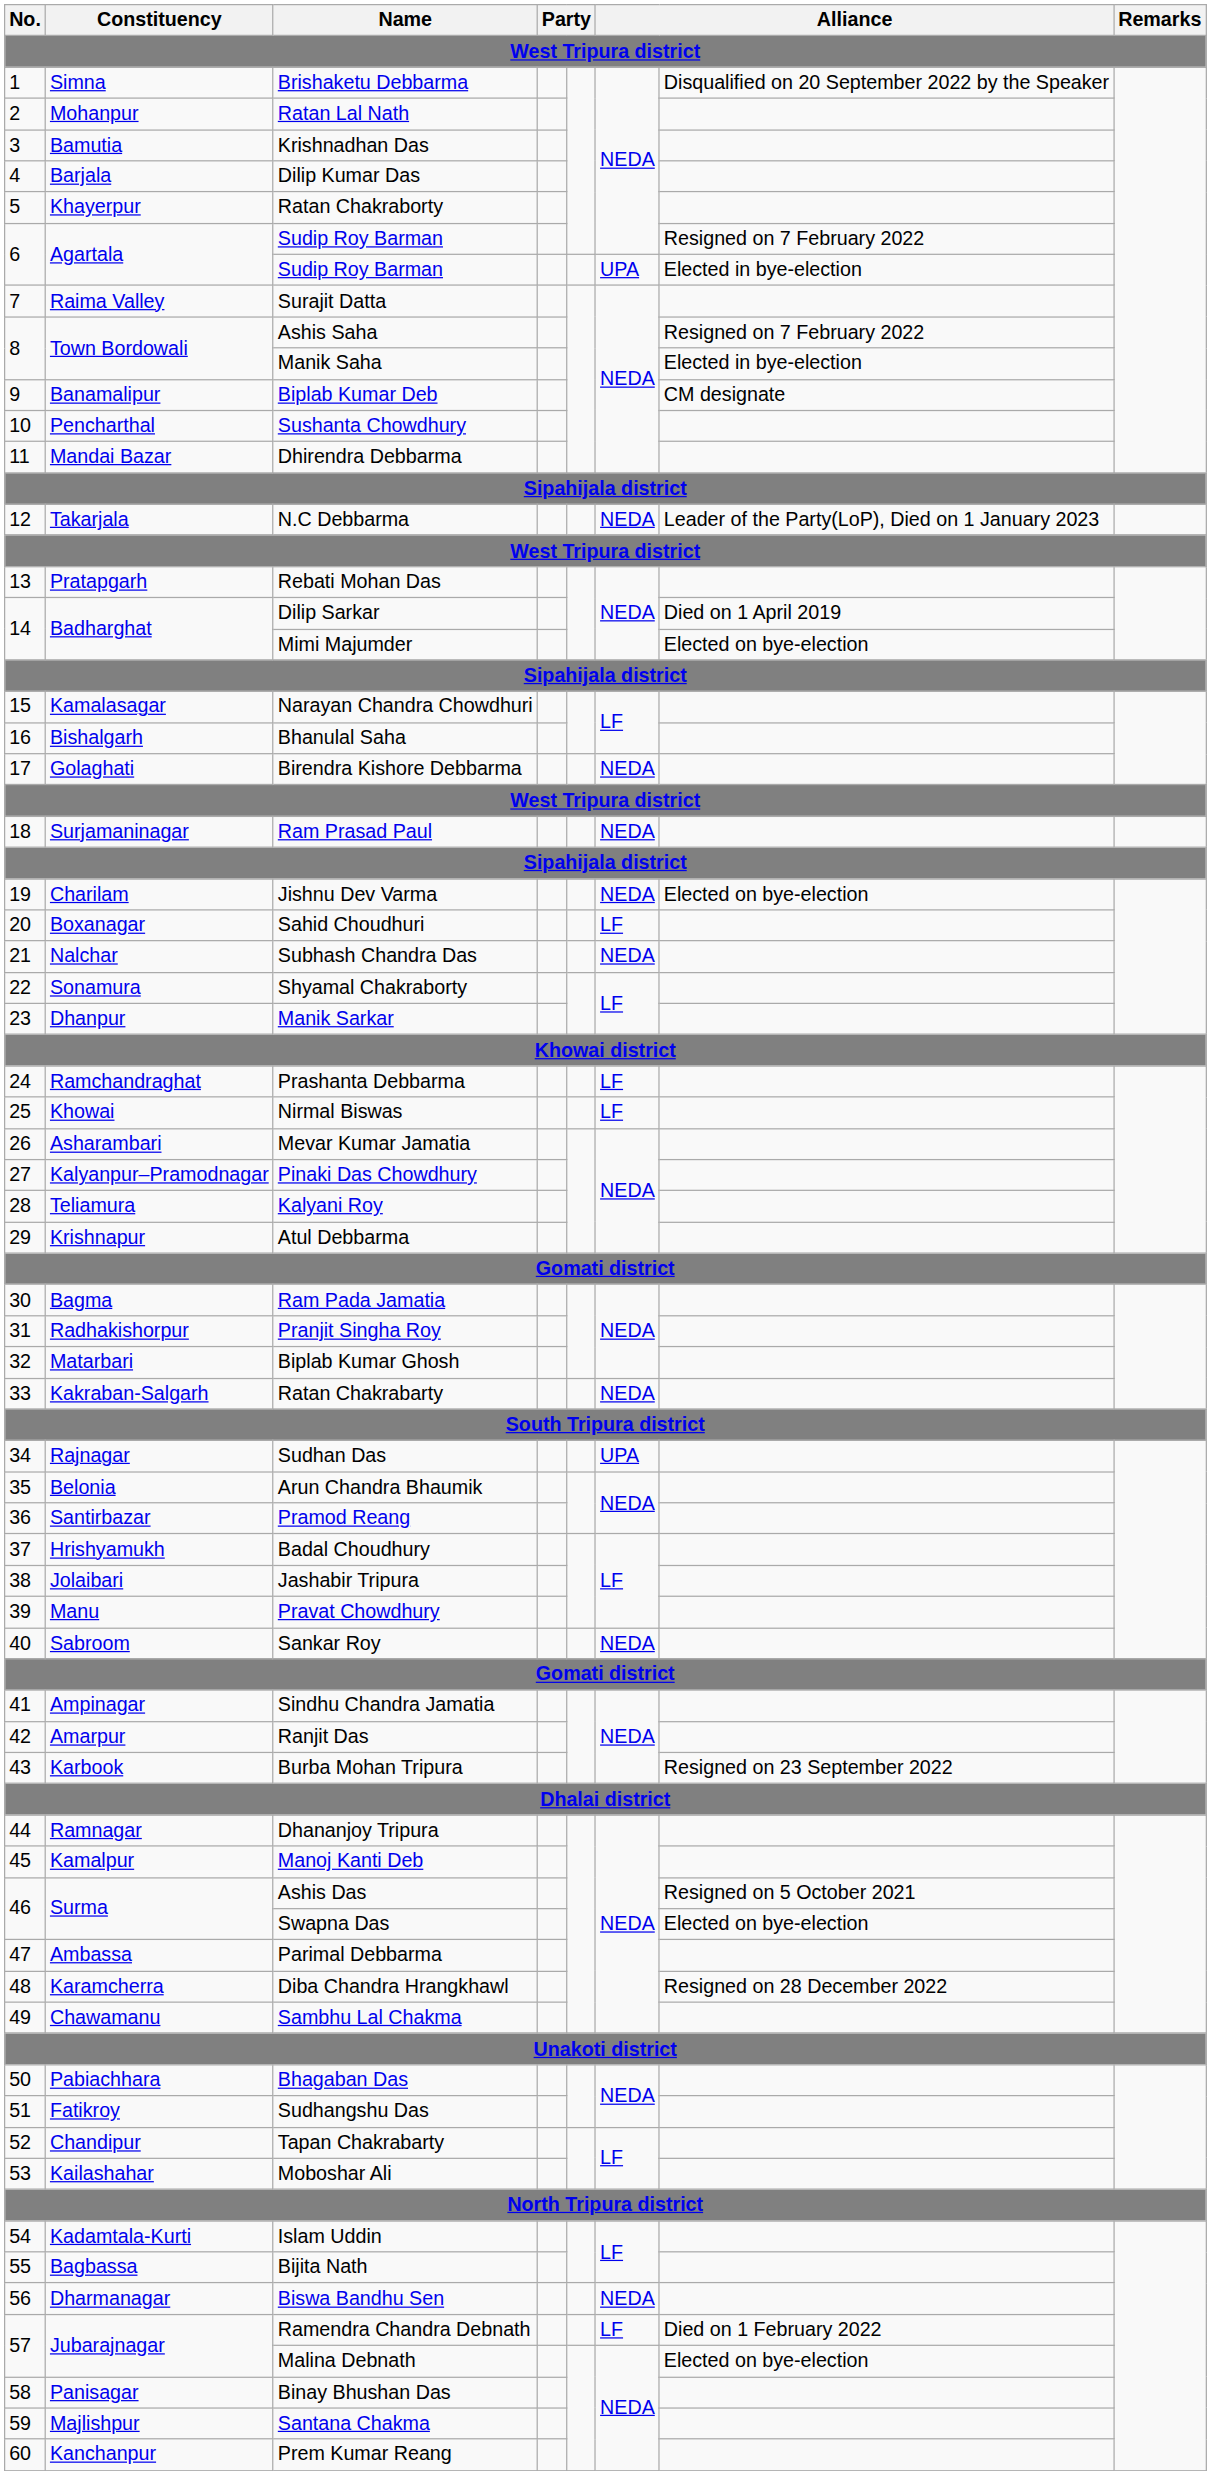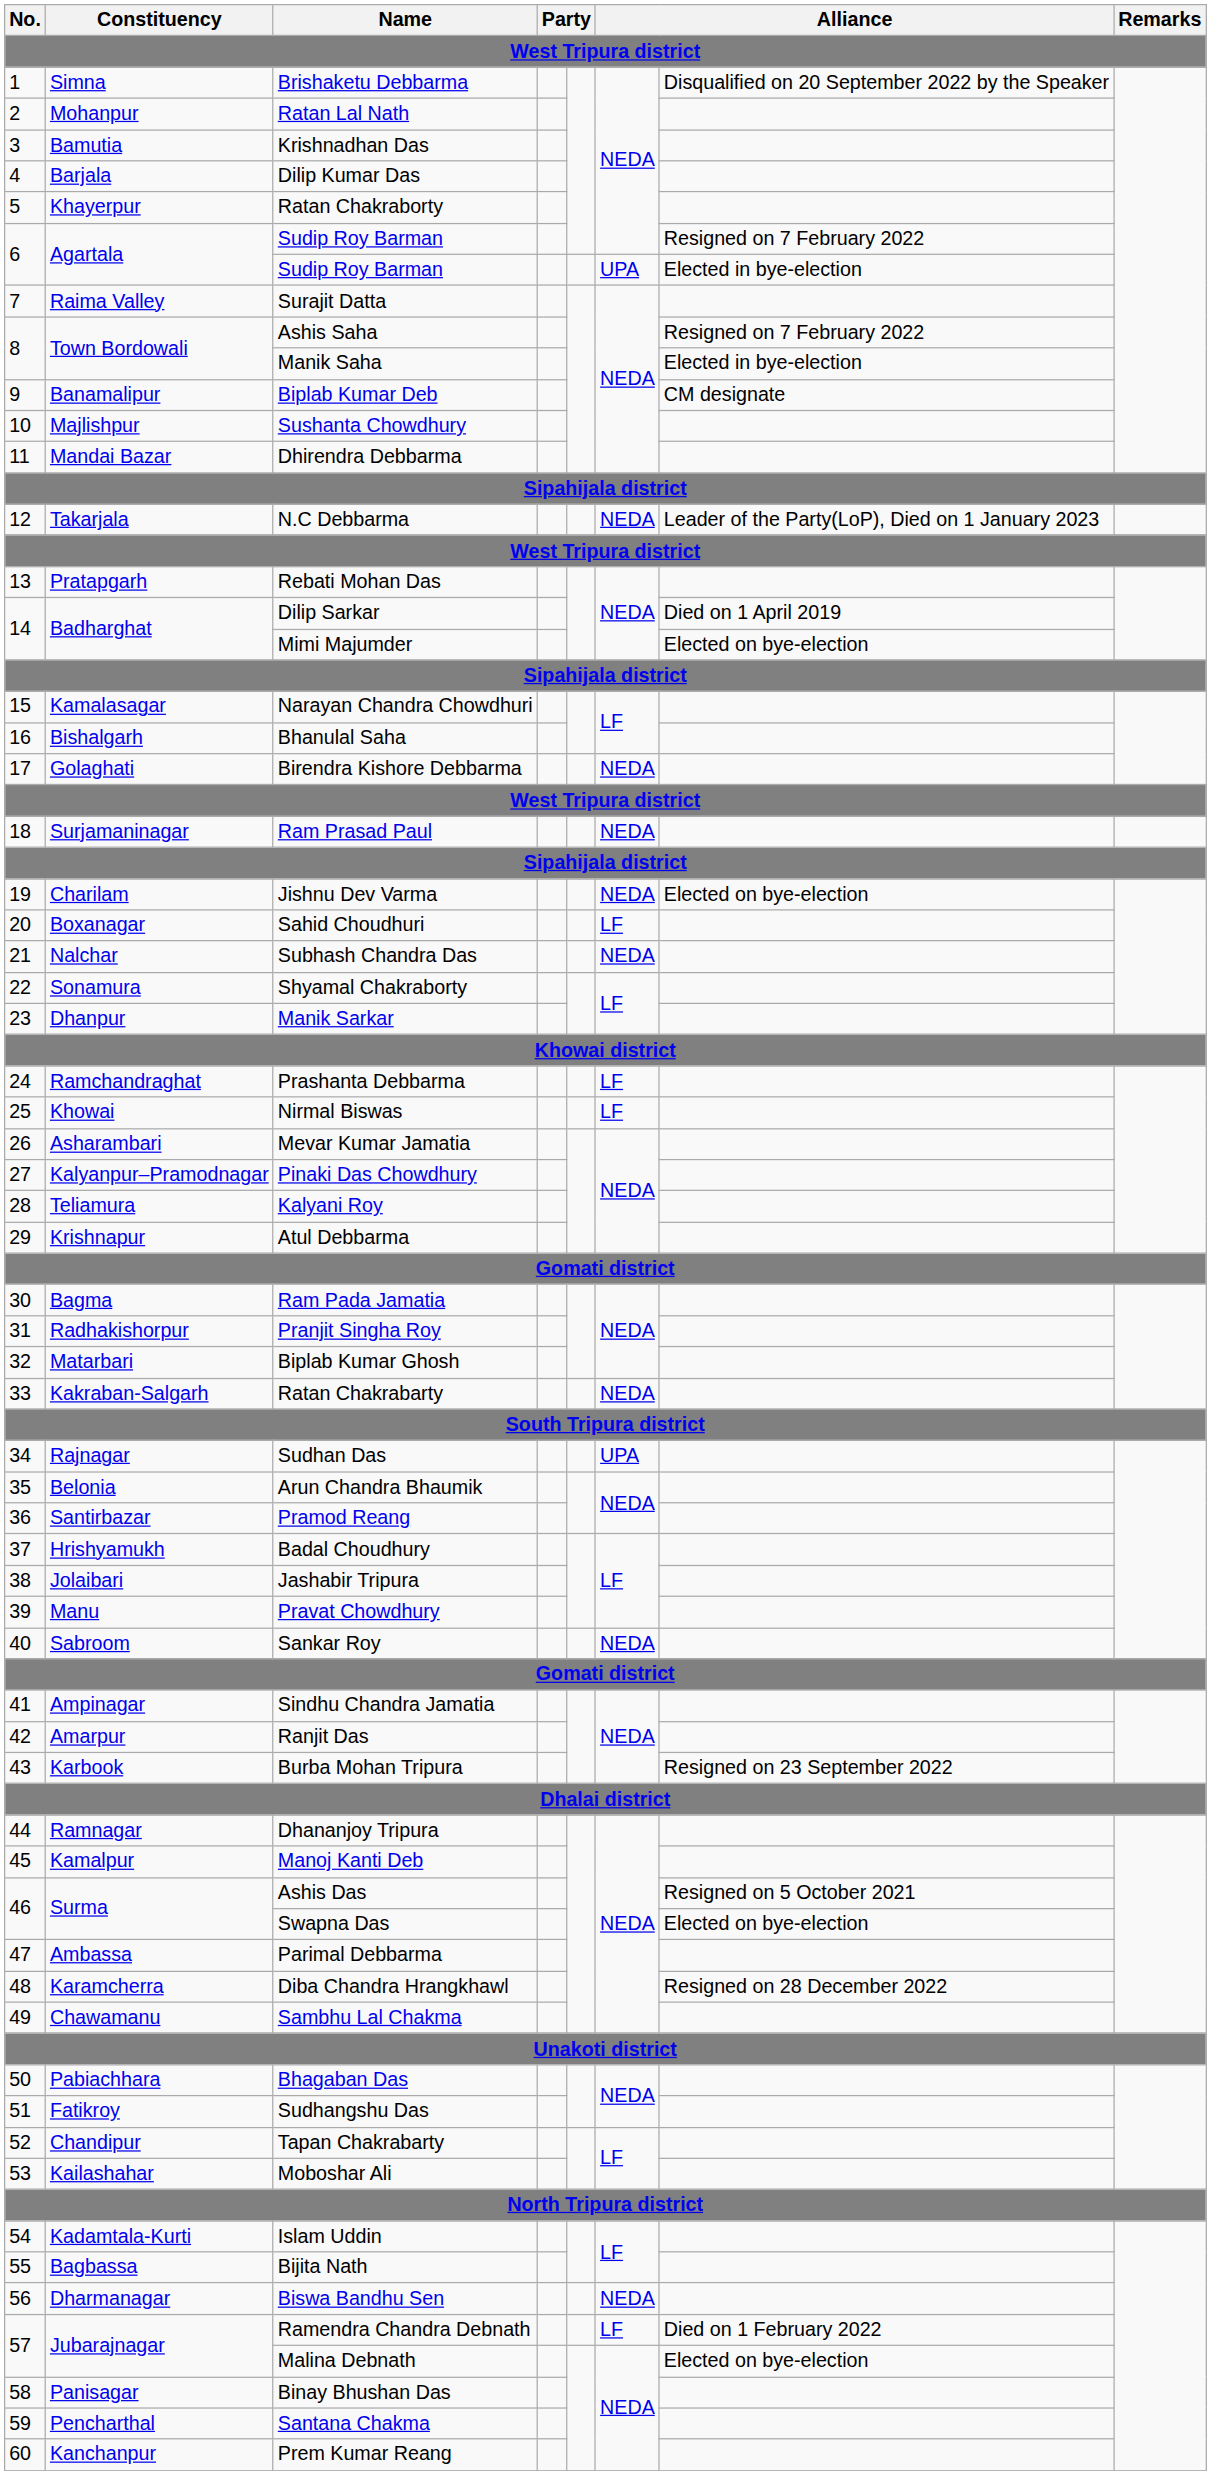(102, 425) Pencharthal -> (95, 425) Majlishpur
(95, 2423) Majlishpur -> (102, 2423) Pencharthal
